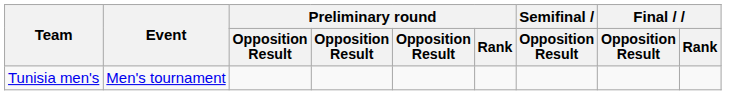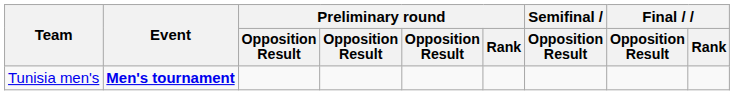(166, 78) normal -> (171, 78) bold
